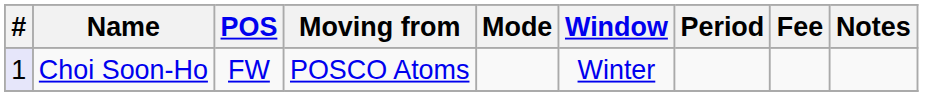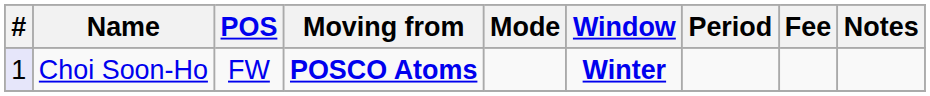(380, 69) normal -> (384, 69) bold
(616, 69) normal -> (624, 69) bold
